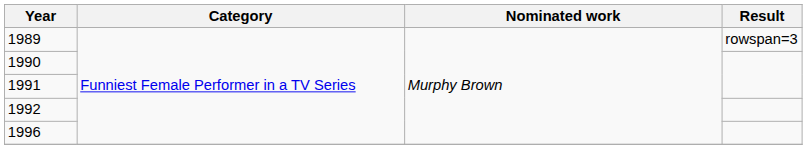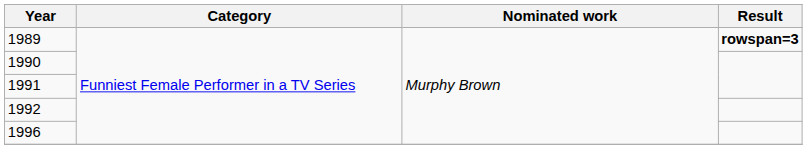(762, 39) normal -> (760, 39) bold
